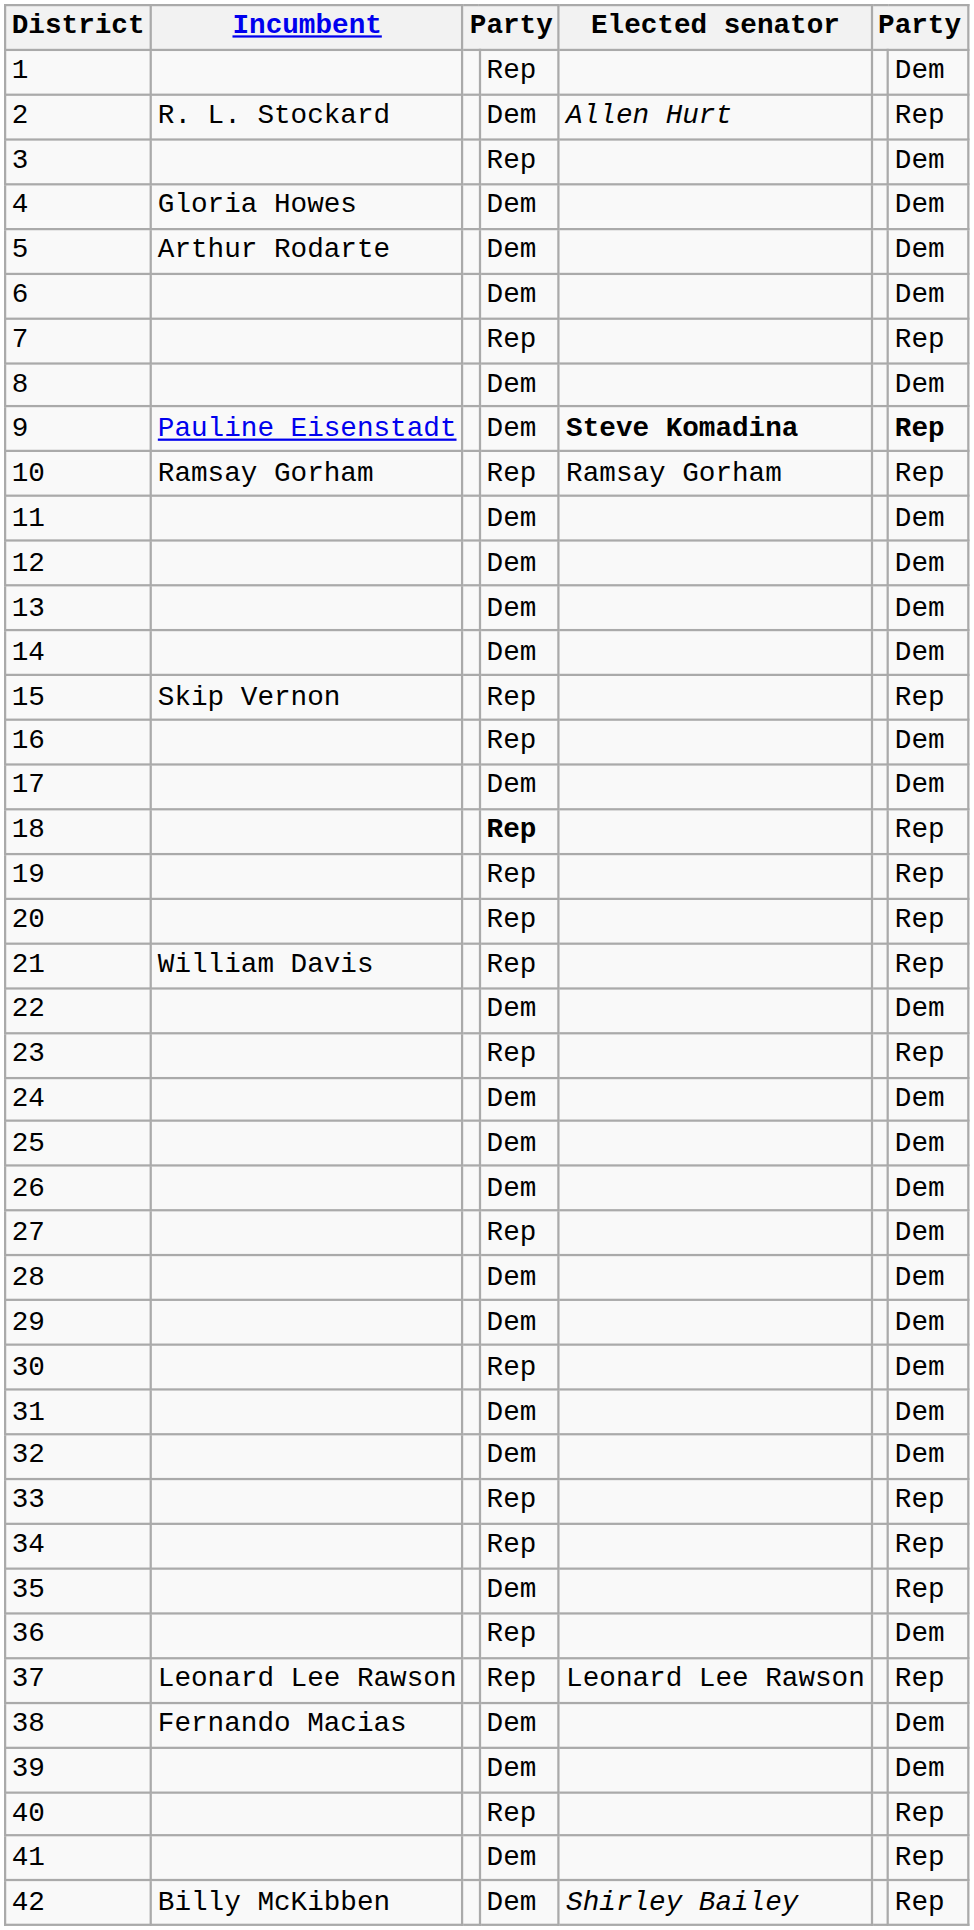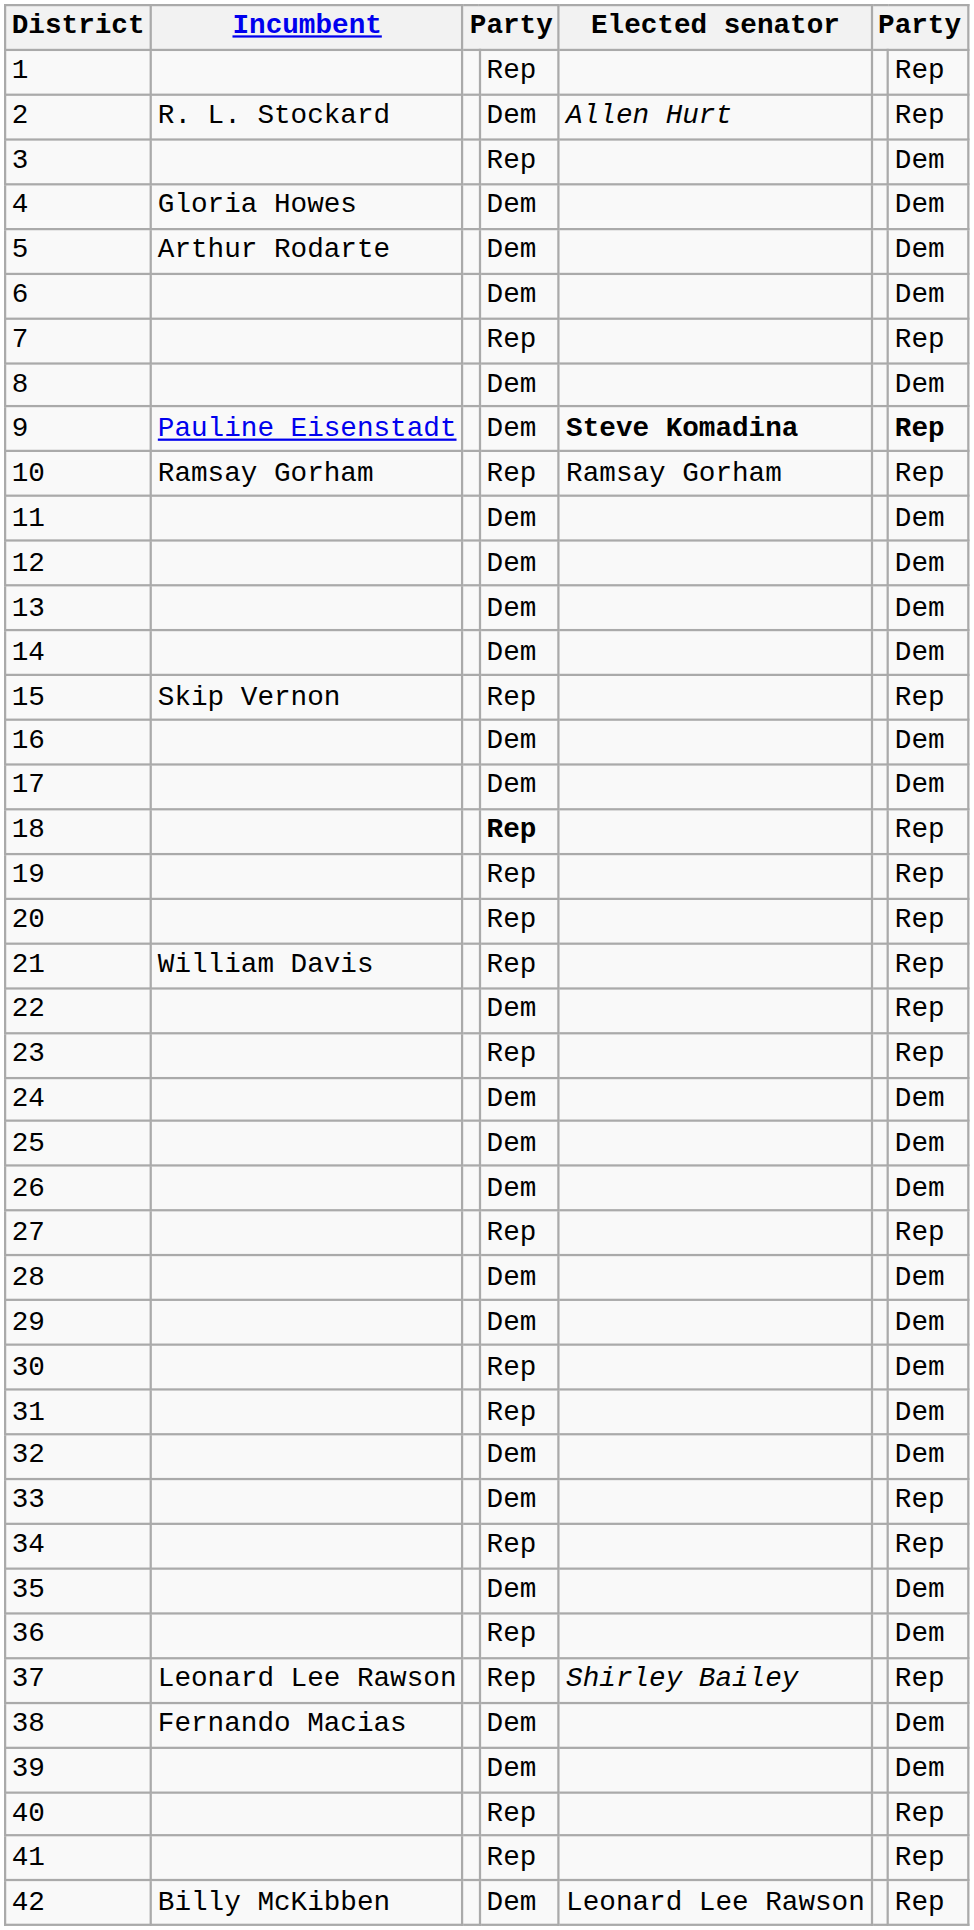(920, 72) Dem -> (920, 72) Rep
(511, 742) Rep -> (511, 742) Dem
(920, 1010) Dem -> (920, 1010) Rep
(920, 1234) Dem -> (920, 1234) Rep
(511, 1412) Dem -> (511, 1412) Rep
(511, 1502) Rep -> (511, 1502) Dem
(920, 1591) Rep -> (920, 1591) Dem
(715, 1680) Leonard Lee Rawson -> (682, 1680) Shirley Bailey
(511, 1859) Dem -> (511, 1859) Rep
(682, 1904) Shirley Bailey -> (715, 1904) Leonard Lee Rawson
